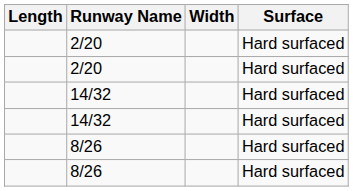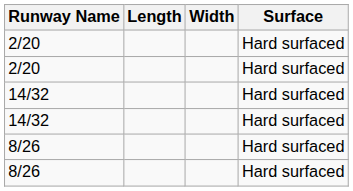columns swapped: (126, 17) <-> (35, 17)
